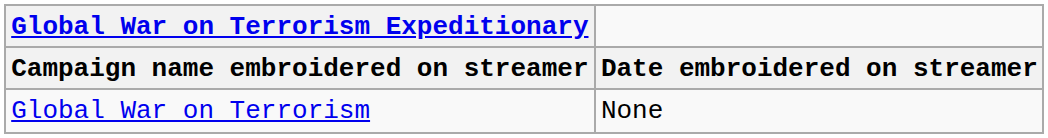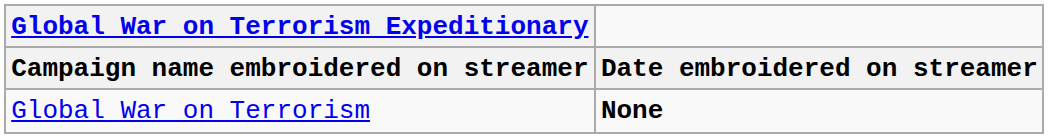(632, 111) normal -> (632, 111) bold
